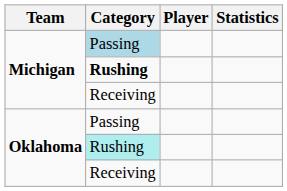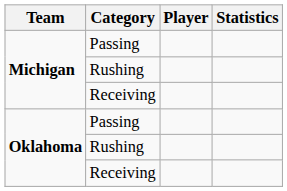(115, 43) lightblue background -> (115, 43) no background
(119, 69) bold -> (117, 69) normal
(117, 147) paleturquoise background -> (117, 147) no background
